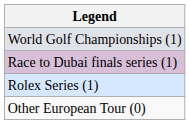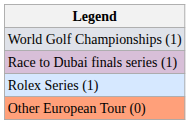(77, 108) no background -> (77, 108) lightsalmon background
